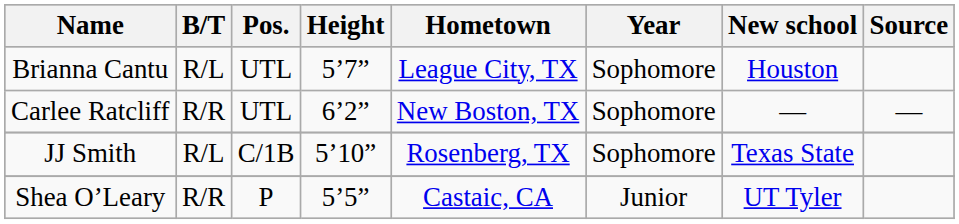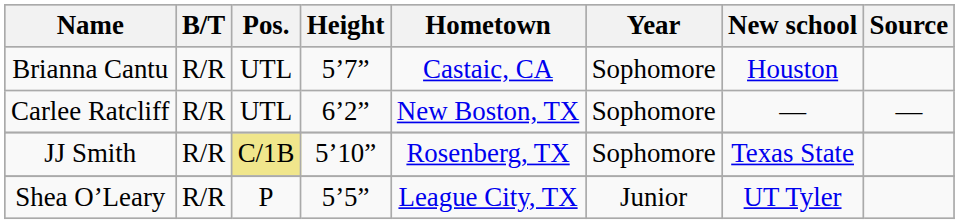(204, 68) R/L -> (204, 68) R/R
(488, 68) League City, TX -> (488, 68) Castaic, CA
(204, 153) R/L -> (204, 153) R/R
(266, 153) no background -> (266, 153) khaki background
(488, 196) Castaic, CA -> (488, 196) League City, TX
